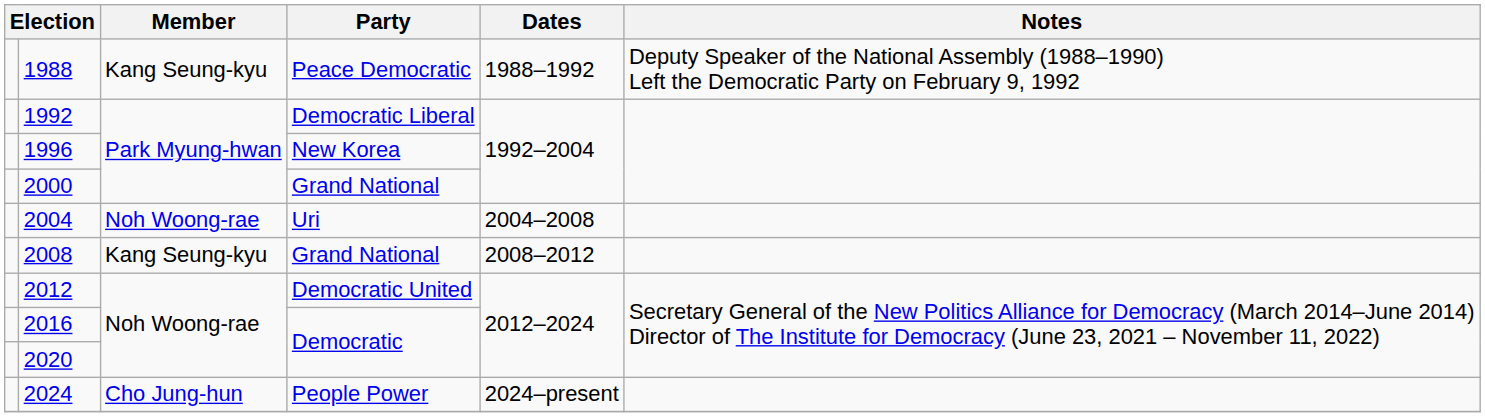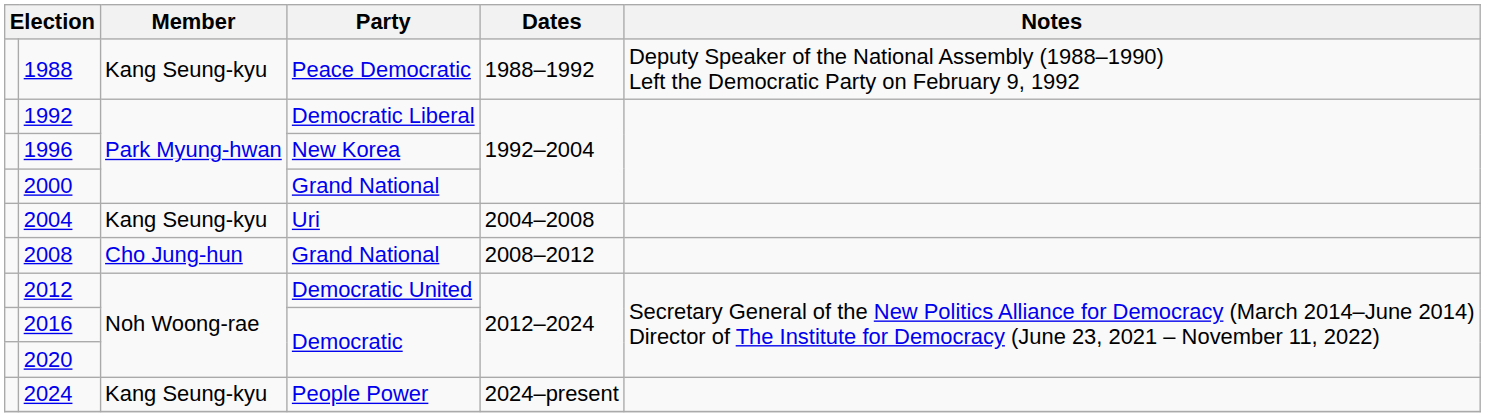(182, 220) Noh Woong-rae -> (186, 220) Kang Seung-kyu
(186, 255) Kang Seung-kyu -> (174, 255) Cho Jung-hun
(174, 394) Cho Jung-hun -> (186, 394) Kang Seung-kyu
